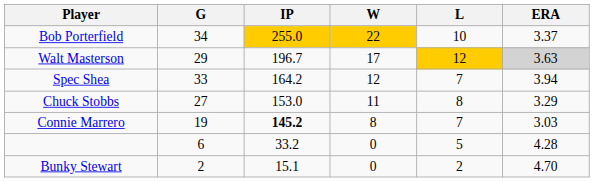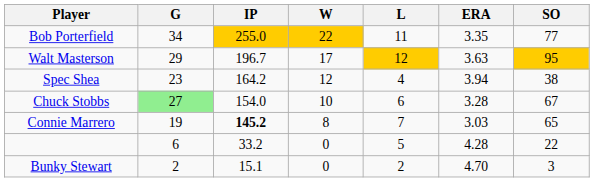+ column: (551, 15)
(459, 36) 10 -> (401, 36) 11
(546, 36) 3.37 -> (476, 36) 3.35
(546, 58) lightgrey background -> (476, 58) no background
(201, 79) 33 -> (176, 79) 23
(459, 79) 7 -> (401, 79) 4
(201, 101) no background -> (176, 101) lightgreen background
(287, 101) 153.0 -> (251, 101) 154.0
(373, 101) 11 -> (326, 101) 10
(459, 101) 8 -> (401, 101) 6
(546, 101) 3.29 -> (476, 101) 3.28
